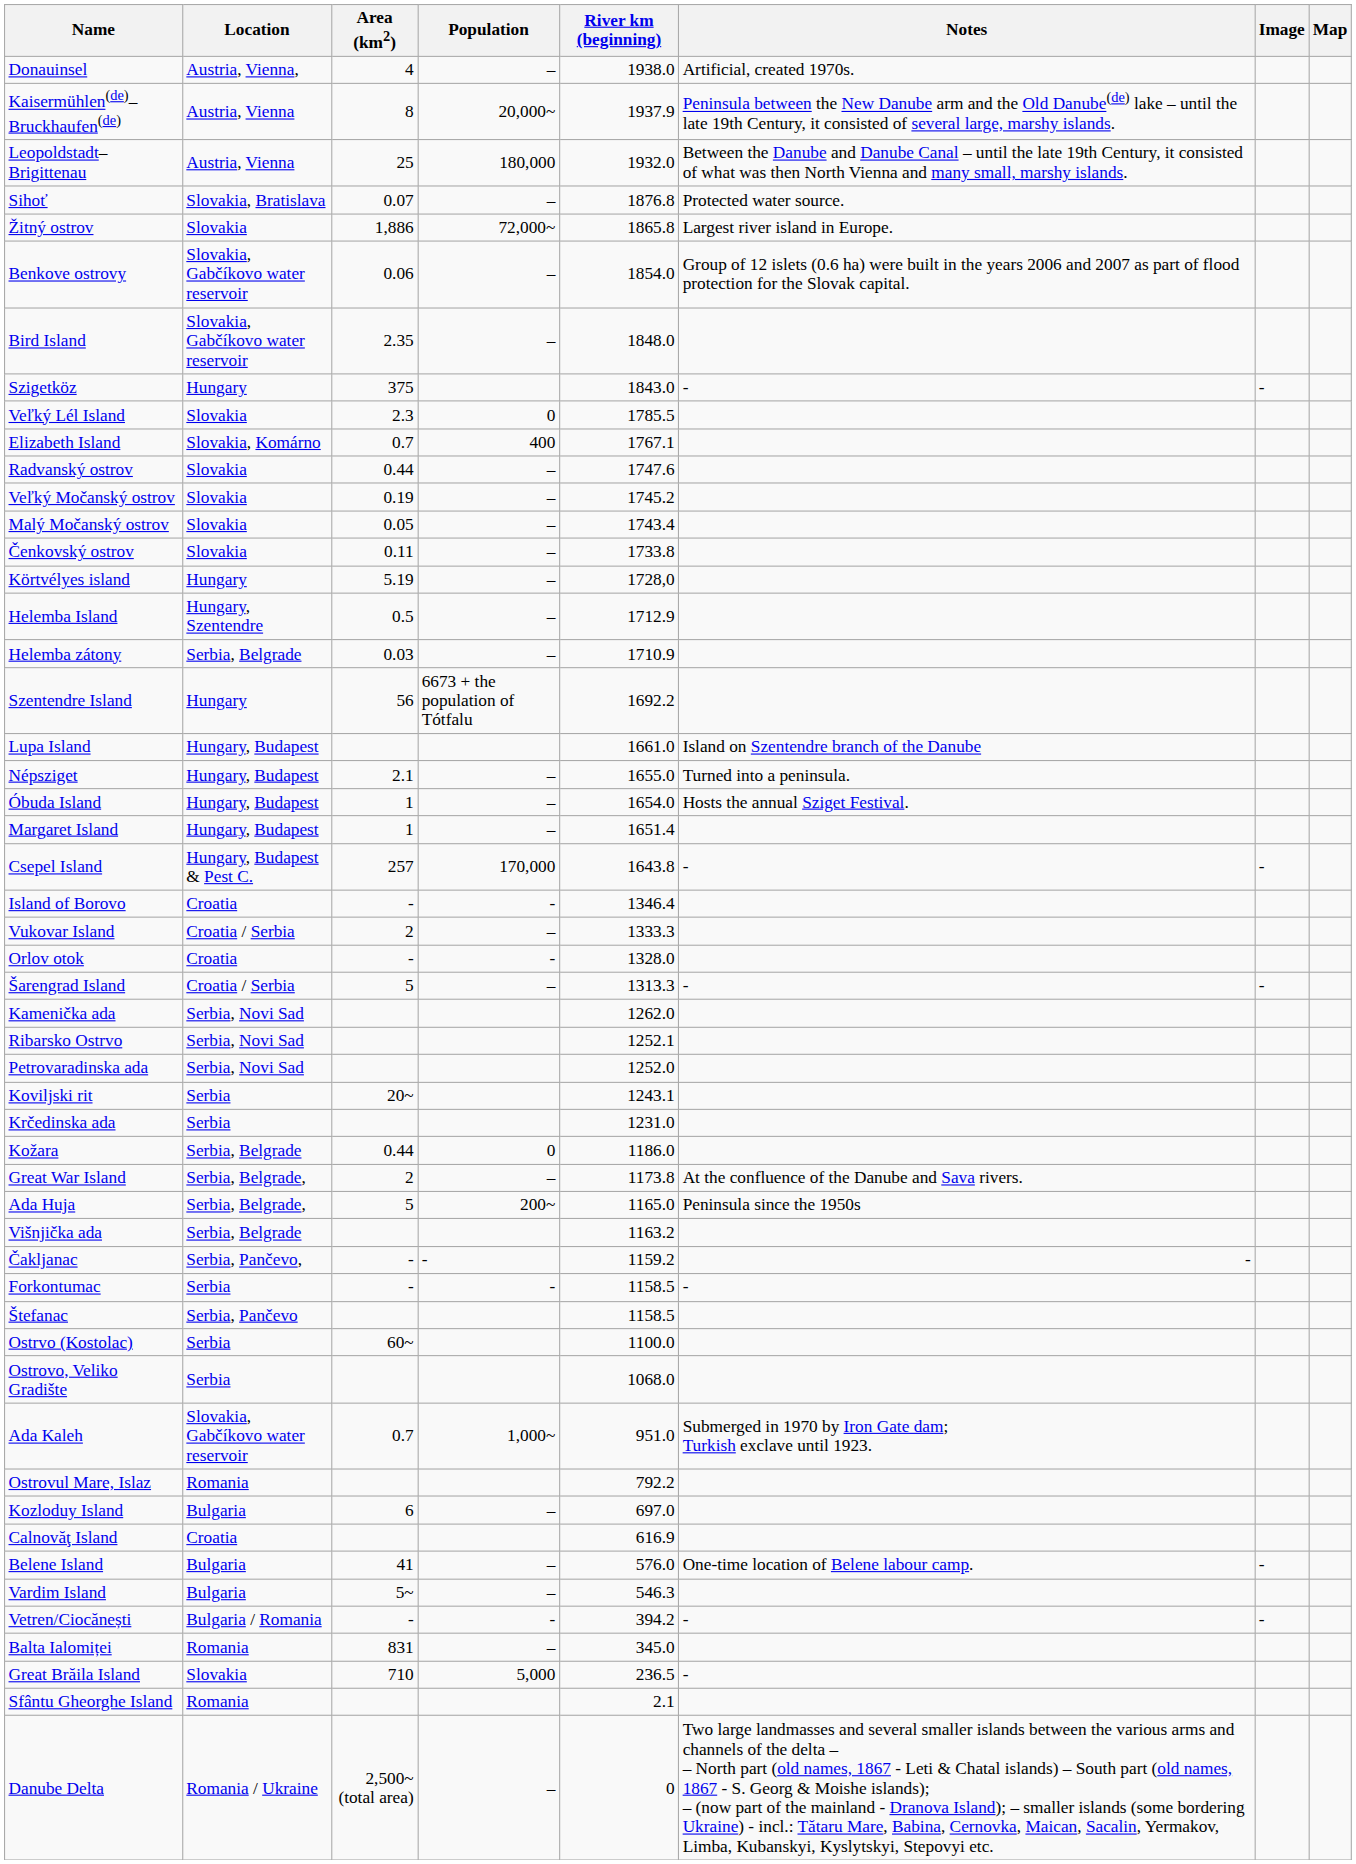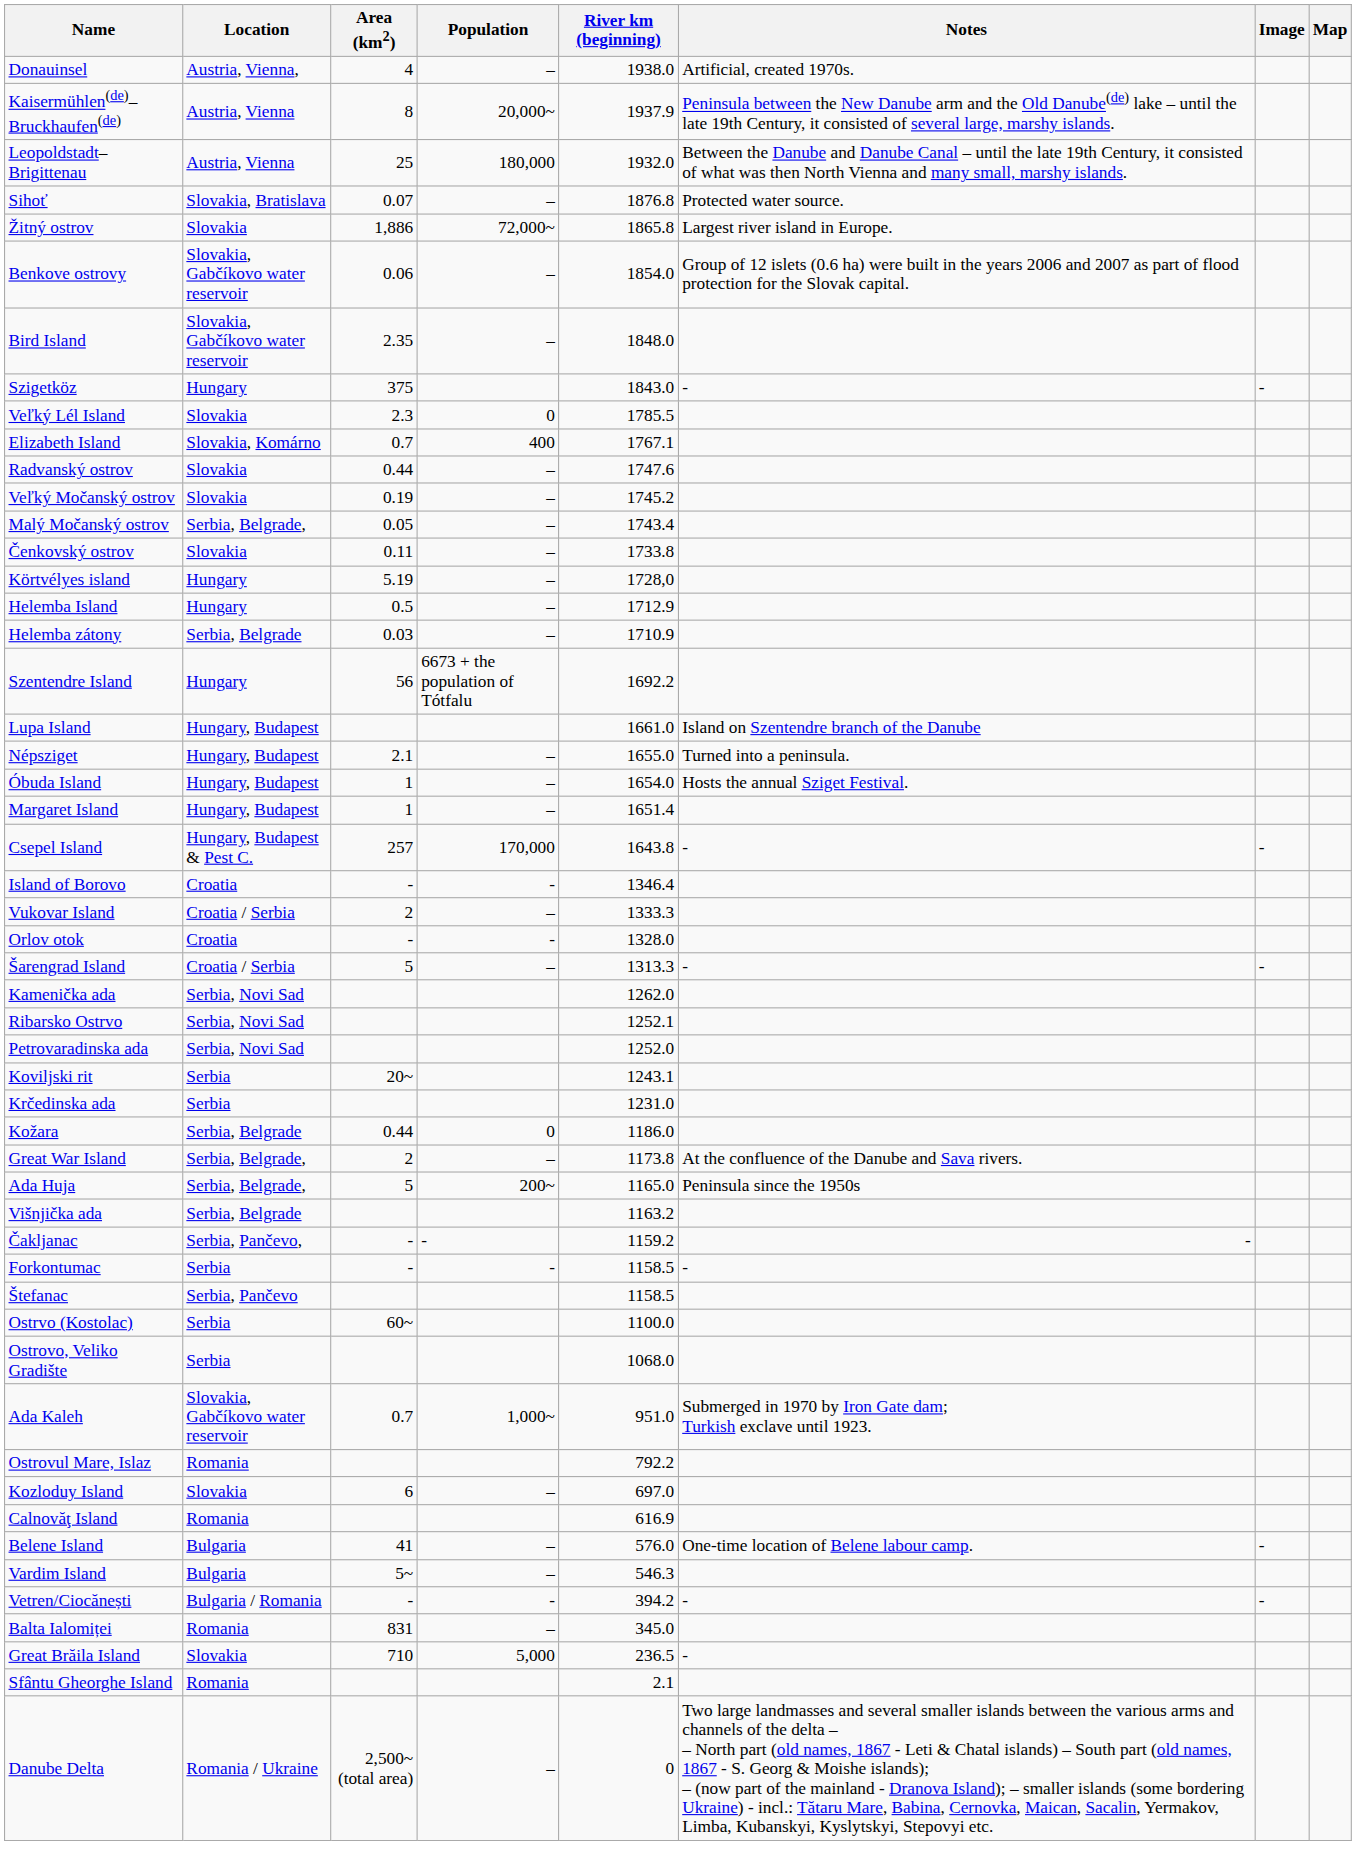(217, 524) Slovakia -> (246, 524) Serbia, Belgrade,
(225, 616) Hungary, Szentendre -> (217, 606) Hungary
(216, 1510) Bulgaria -> (217, 1490) Slovakia
(212, 1537) Croatia -> (218, 1518) Romania
